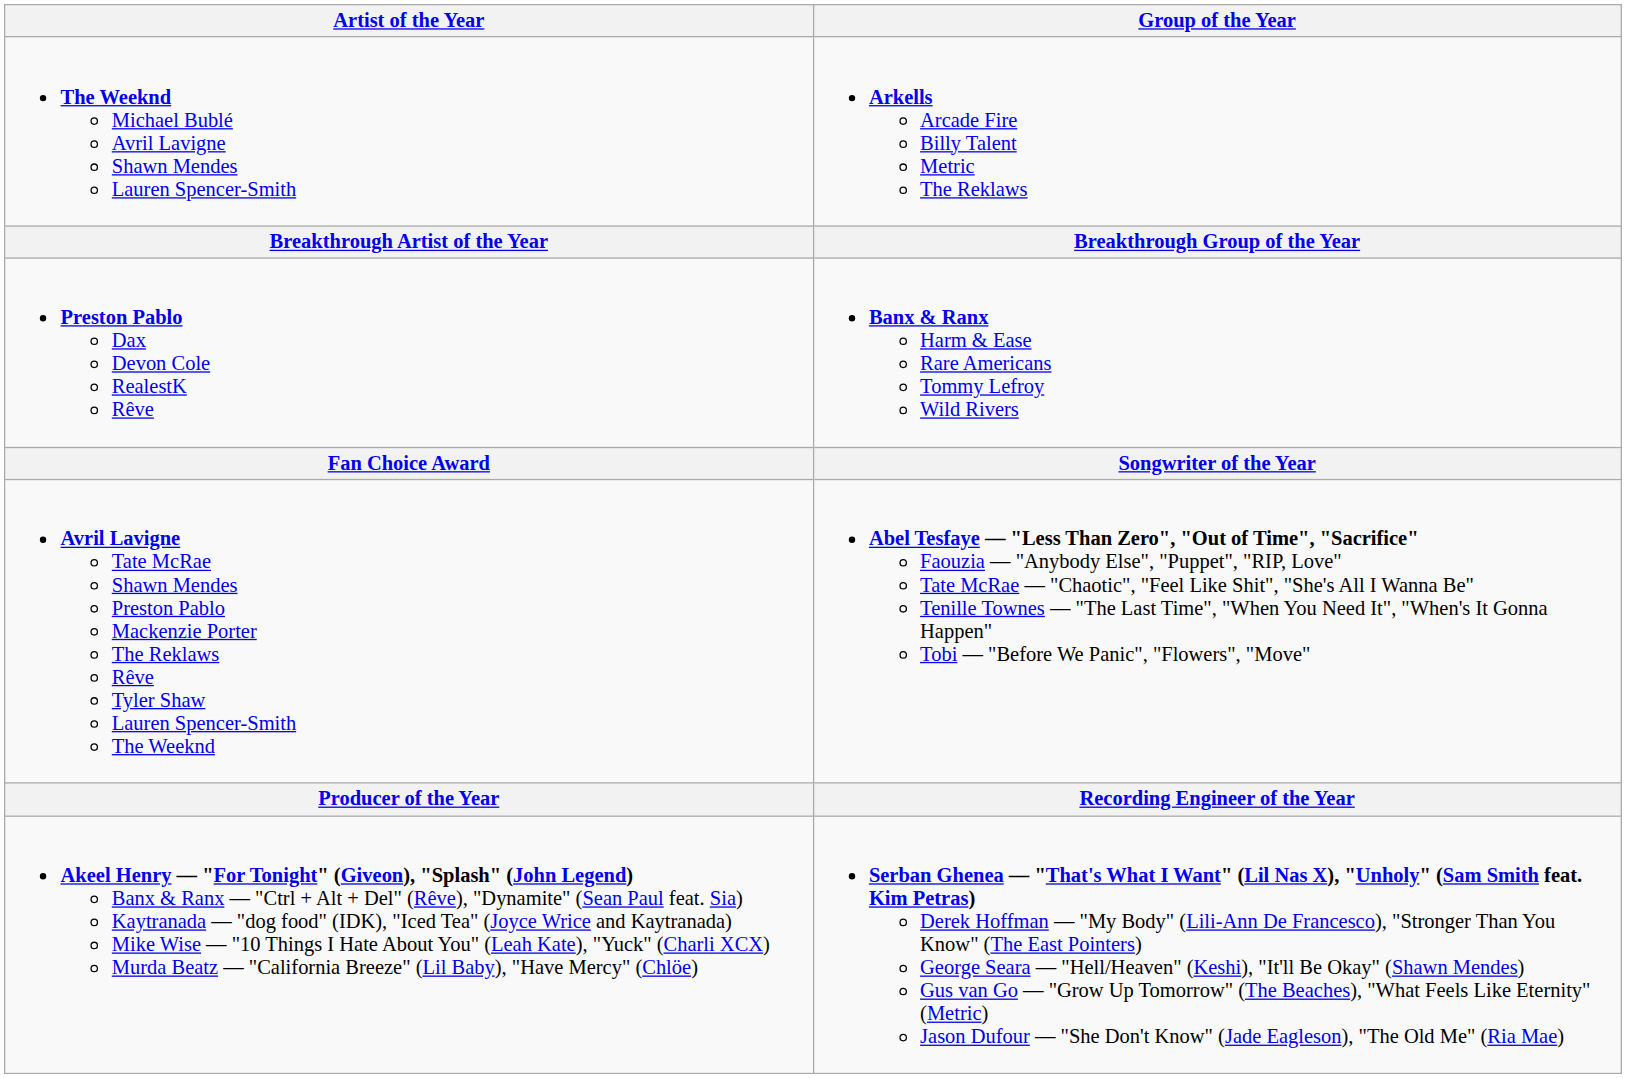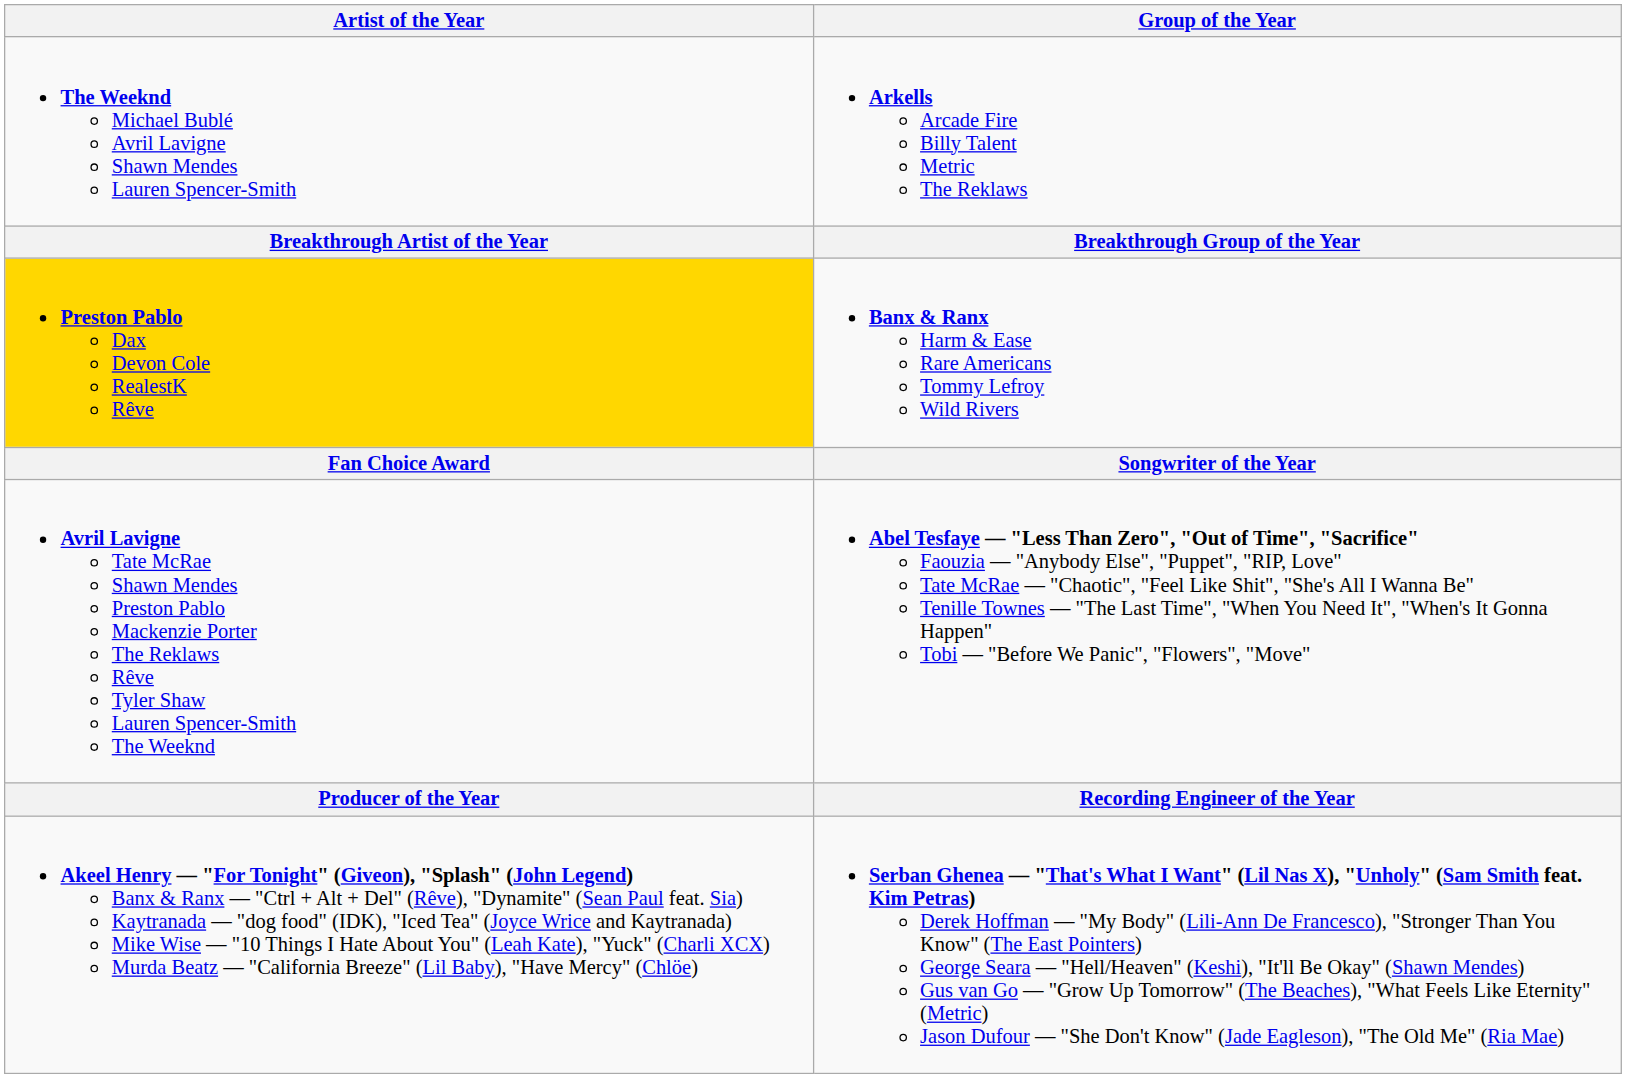(409, 364) no background -> (409, 364) gold background
